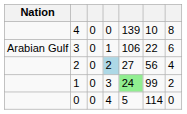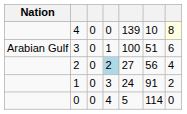(171, 30) no background -> (171, 30) lightyellow background
(131, 48) 106 -> (131, 48) 100
(151, 48) 22 -> (151, 48) 51
(128, 83) lightgreen background -> (128, 83) no background
(151, 83) 99 -> (151, 83) 91
